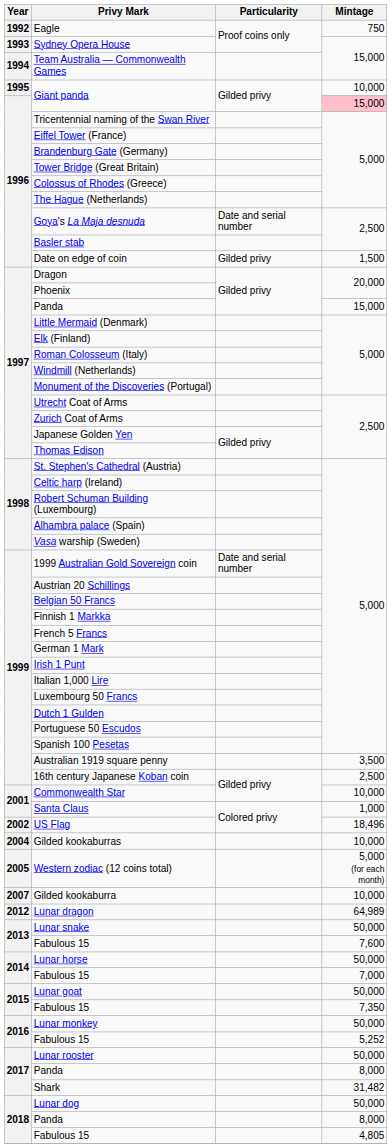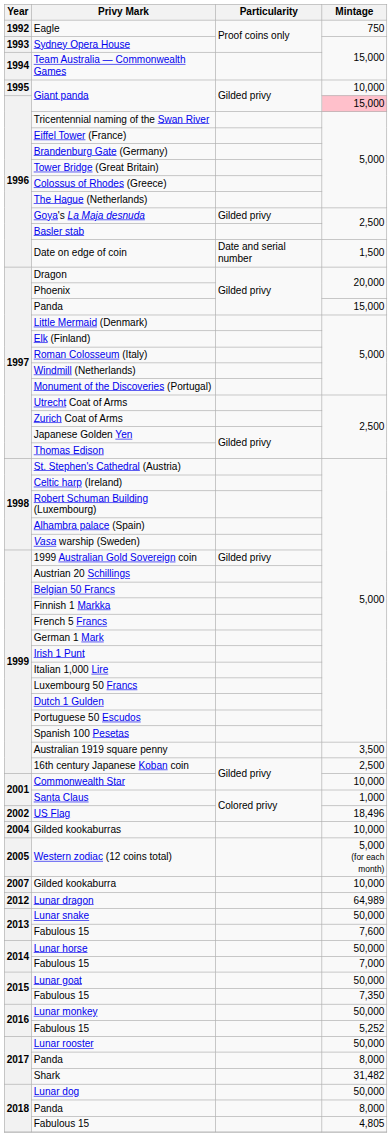(252, 221) Date and serial number -> (245, 215) Gilded privy
(245, 259) Gilded privy -> (252, 253) Date and serial number
(252, 563) Date and serial number -> (245, 558) Gilded privy
